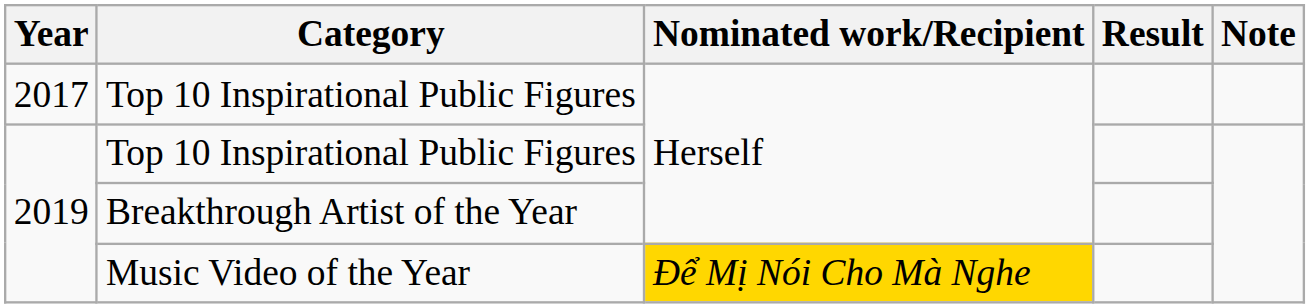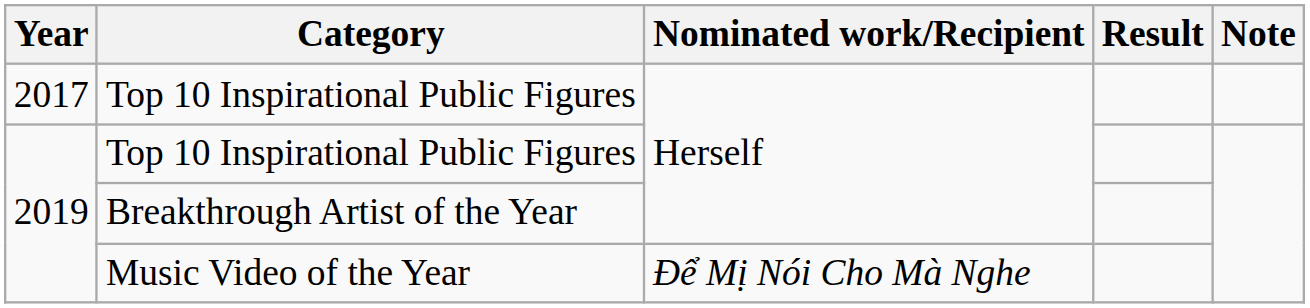(842, 271) gold background -> (842, 271) no background
